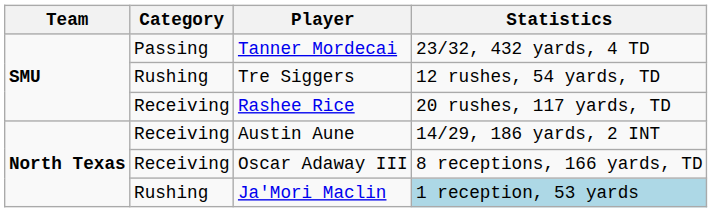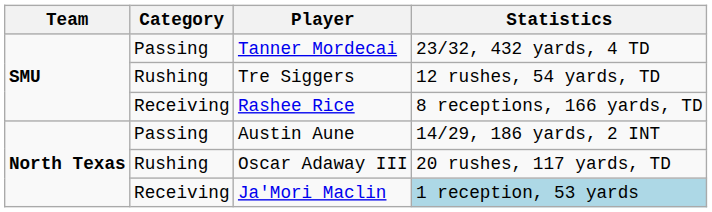(543, 106) 20 rushes, 117 yards, TD -> (559, 106) 8 receptions, 166 yards, TD
(182, 135) Receiving -> (171, 135) Passing
(182, 164) Receiving -> (171, 164) Rushing
(559, 164) 8 receptions, 166 yards, TD -> (543, 164) 20 rushes, 117 yards, TD
(171, 193) Rushing -> (182, 193) Receiving
